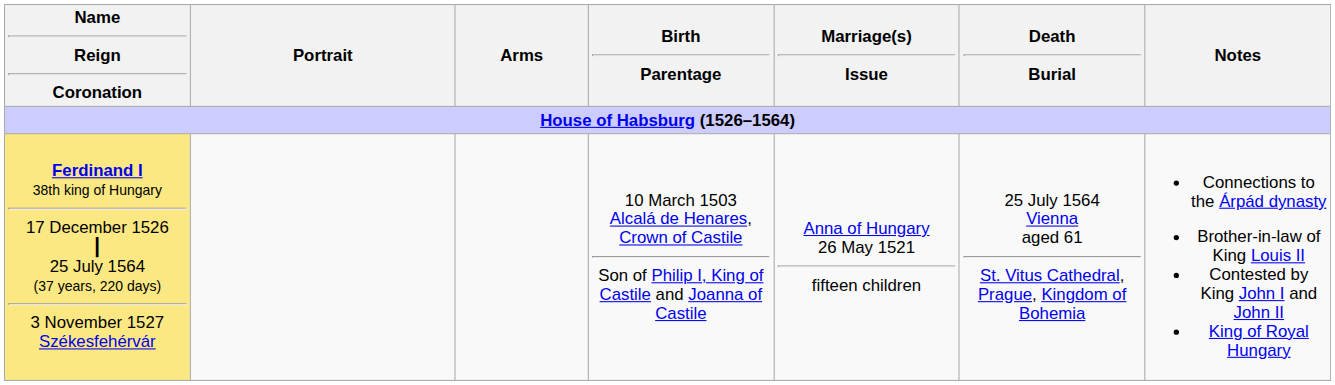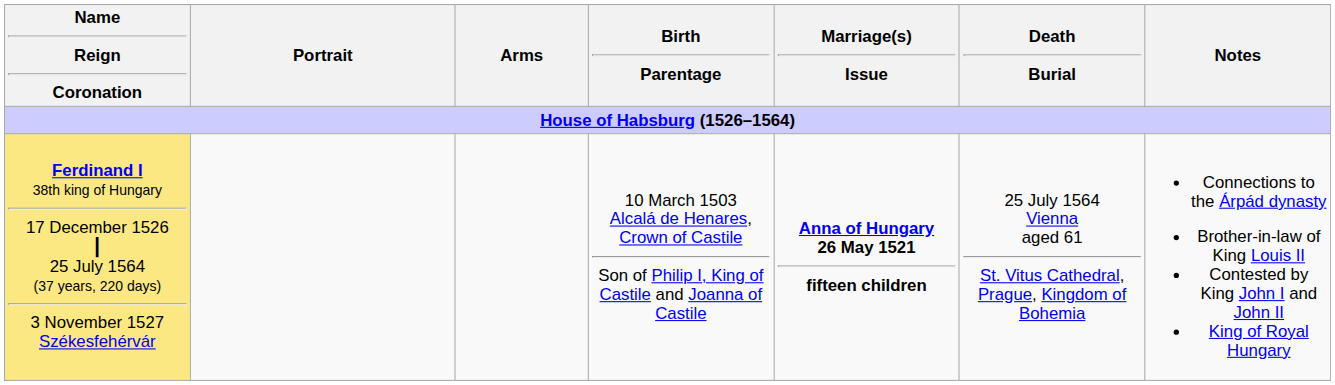(866, 256) normal -> (866, 256) bold
